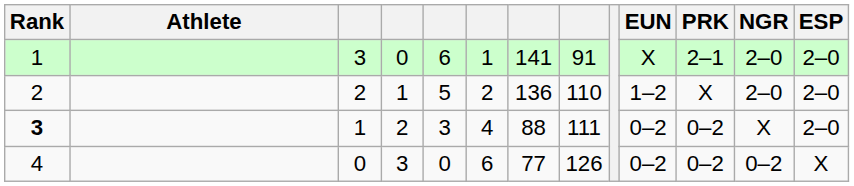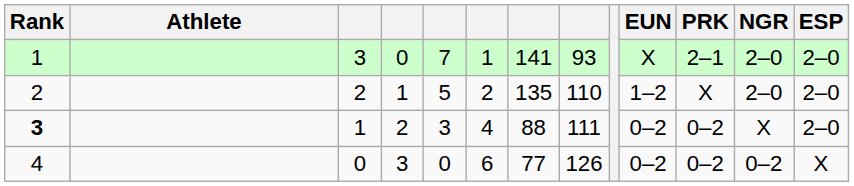(445, 57) 6 -> (445, 57) 7
(584, 57) 91 -> (584, 57) 93
(534, 92) 136 -> (534, 92) 135
